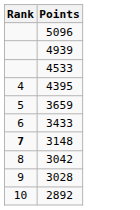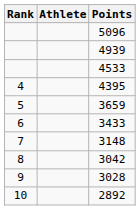+ column: (63, 14)
(21, 141) bold -> (21, 141) normal
